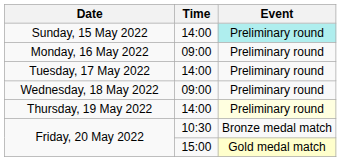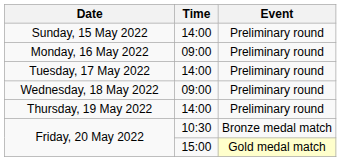(277, 33) paleturquoise background -> (277, 33) no background
(277, 109) lightyellow background -> (277, 109) no background
